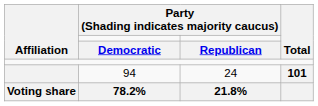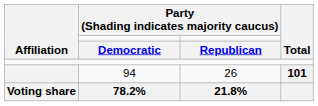(231, 73) 24 -> (231, 73) 26
